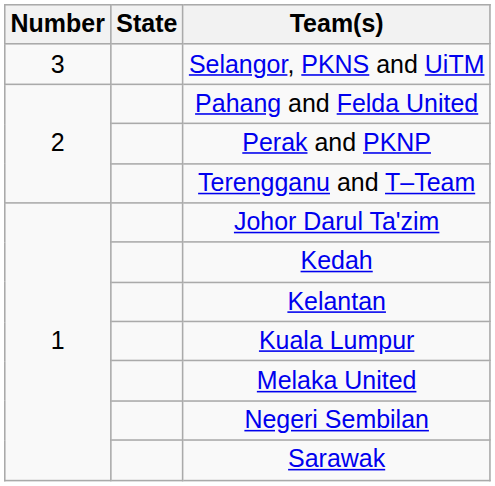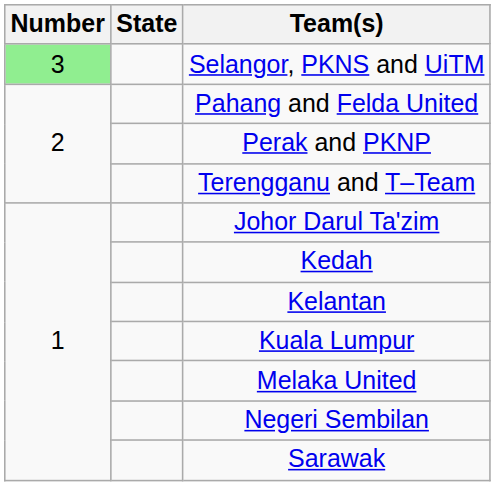(58, 63) no background -> (58, 63) lightgreen background
